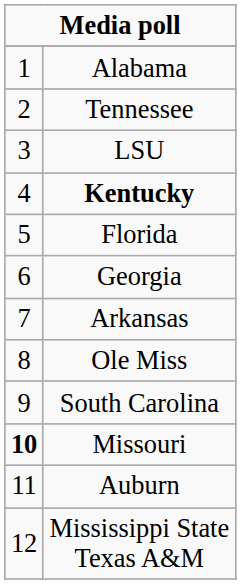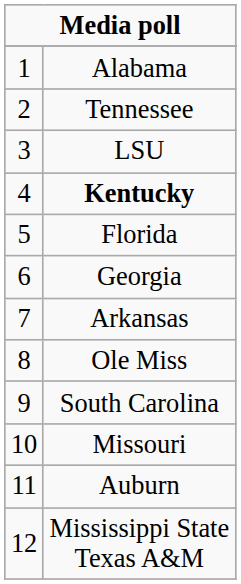(24, 444) bold -> (24, 444) normal
